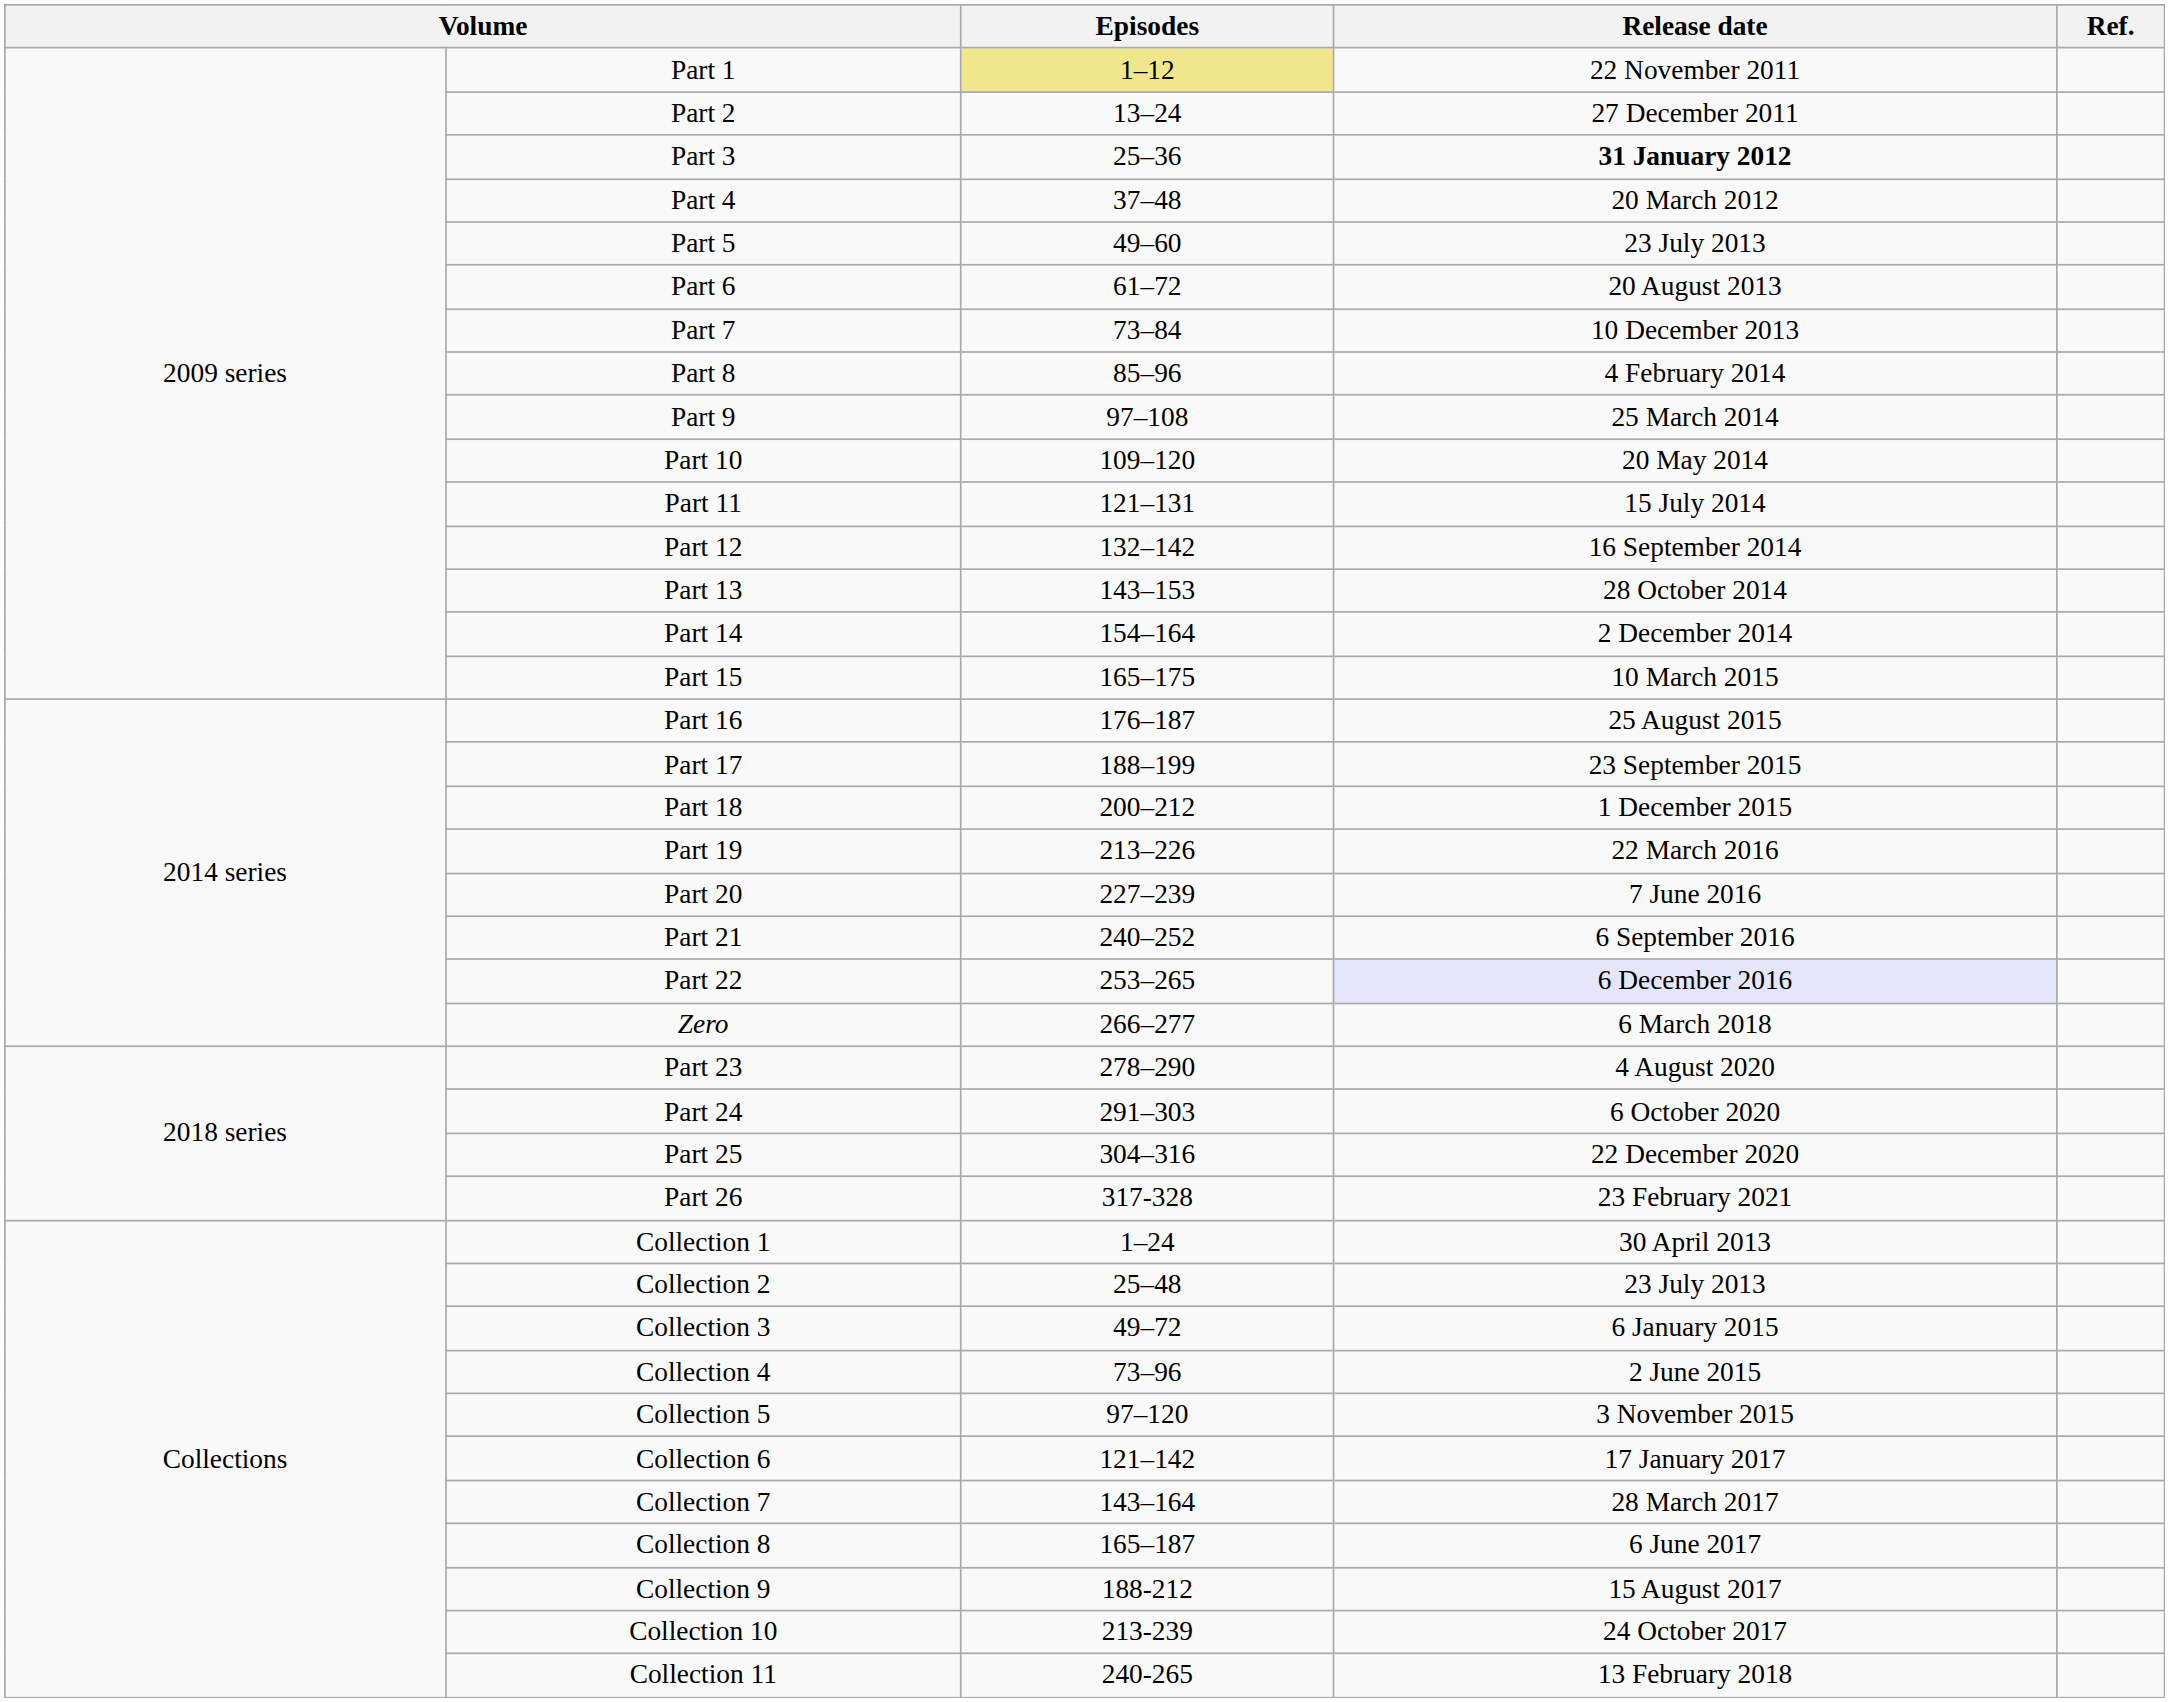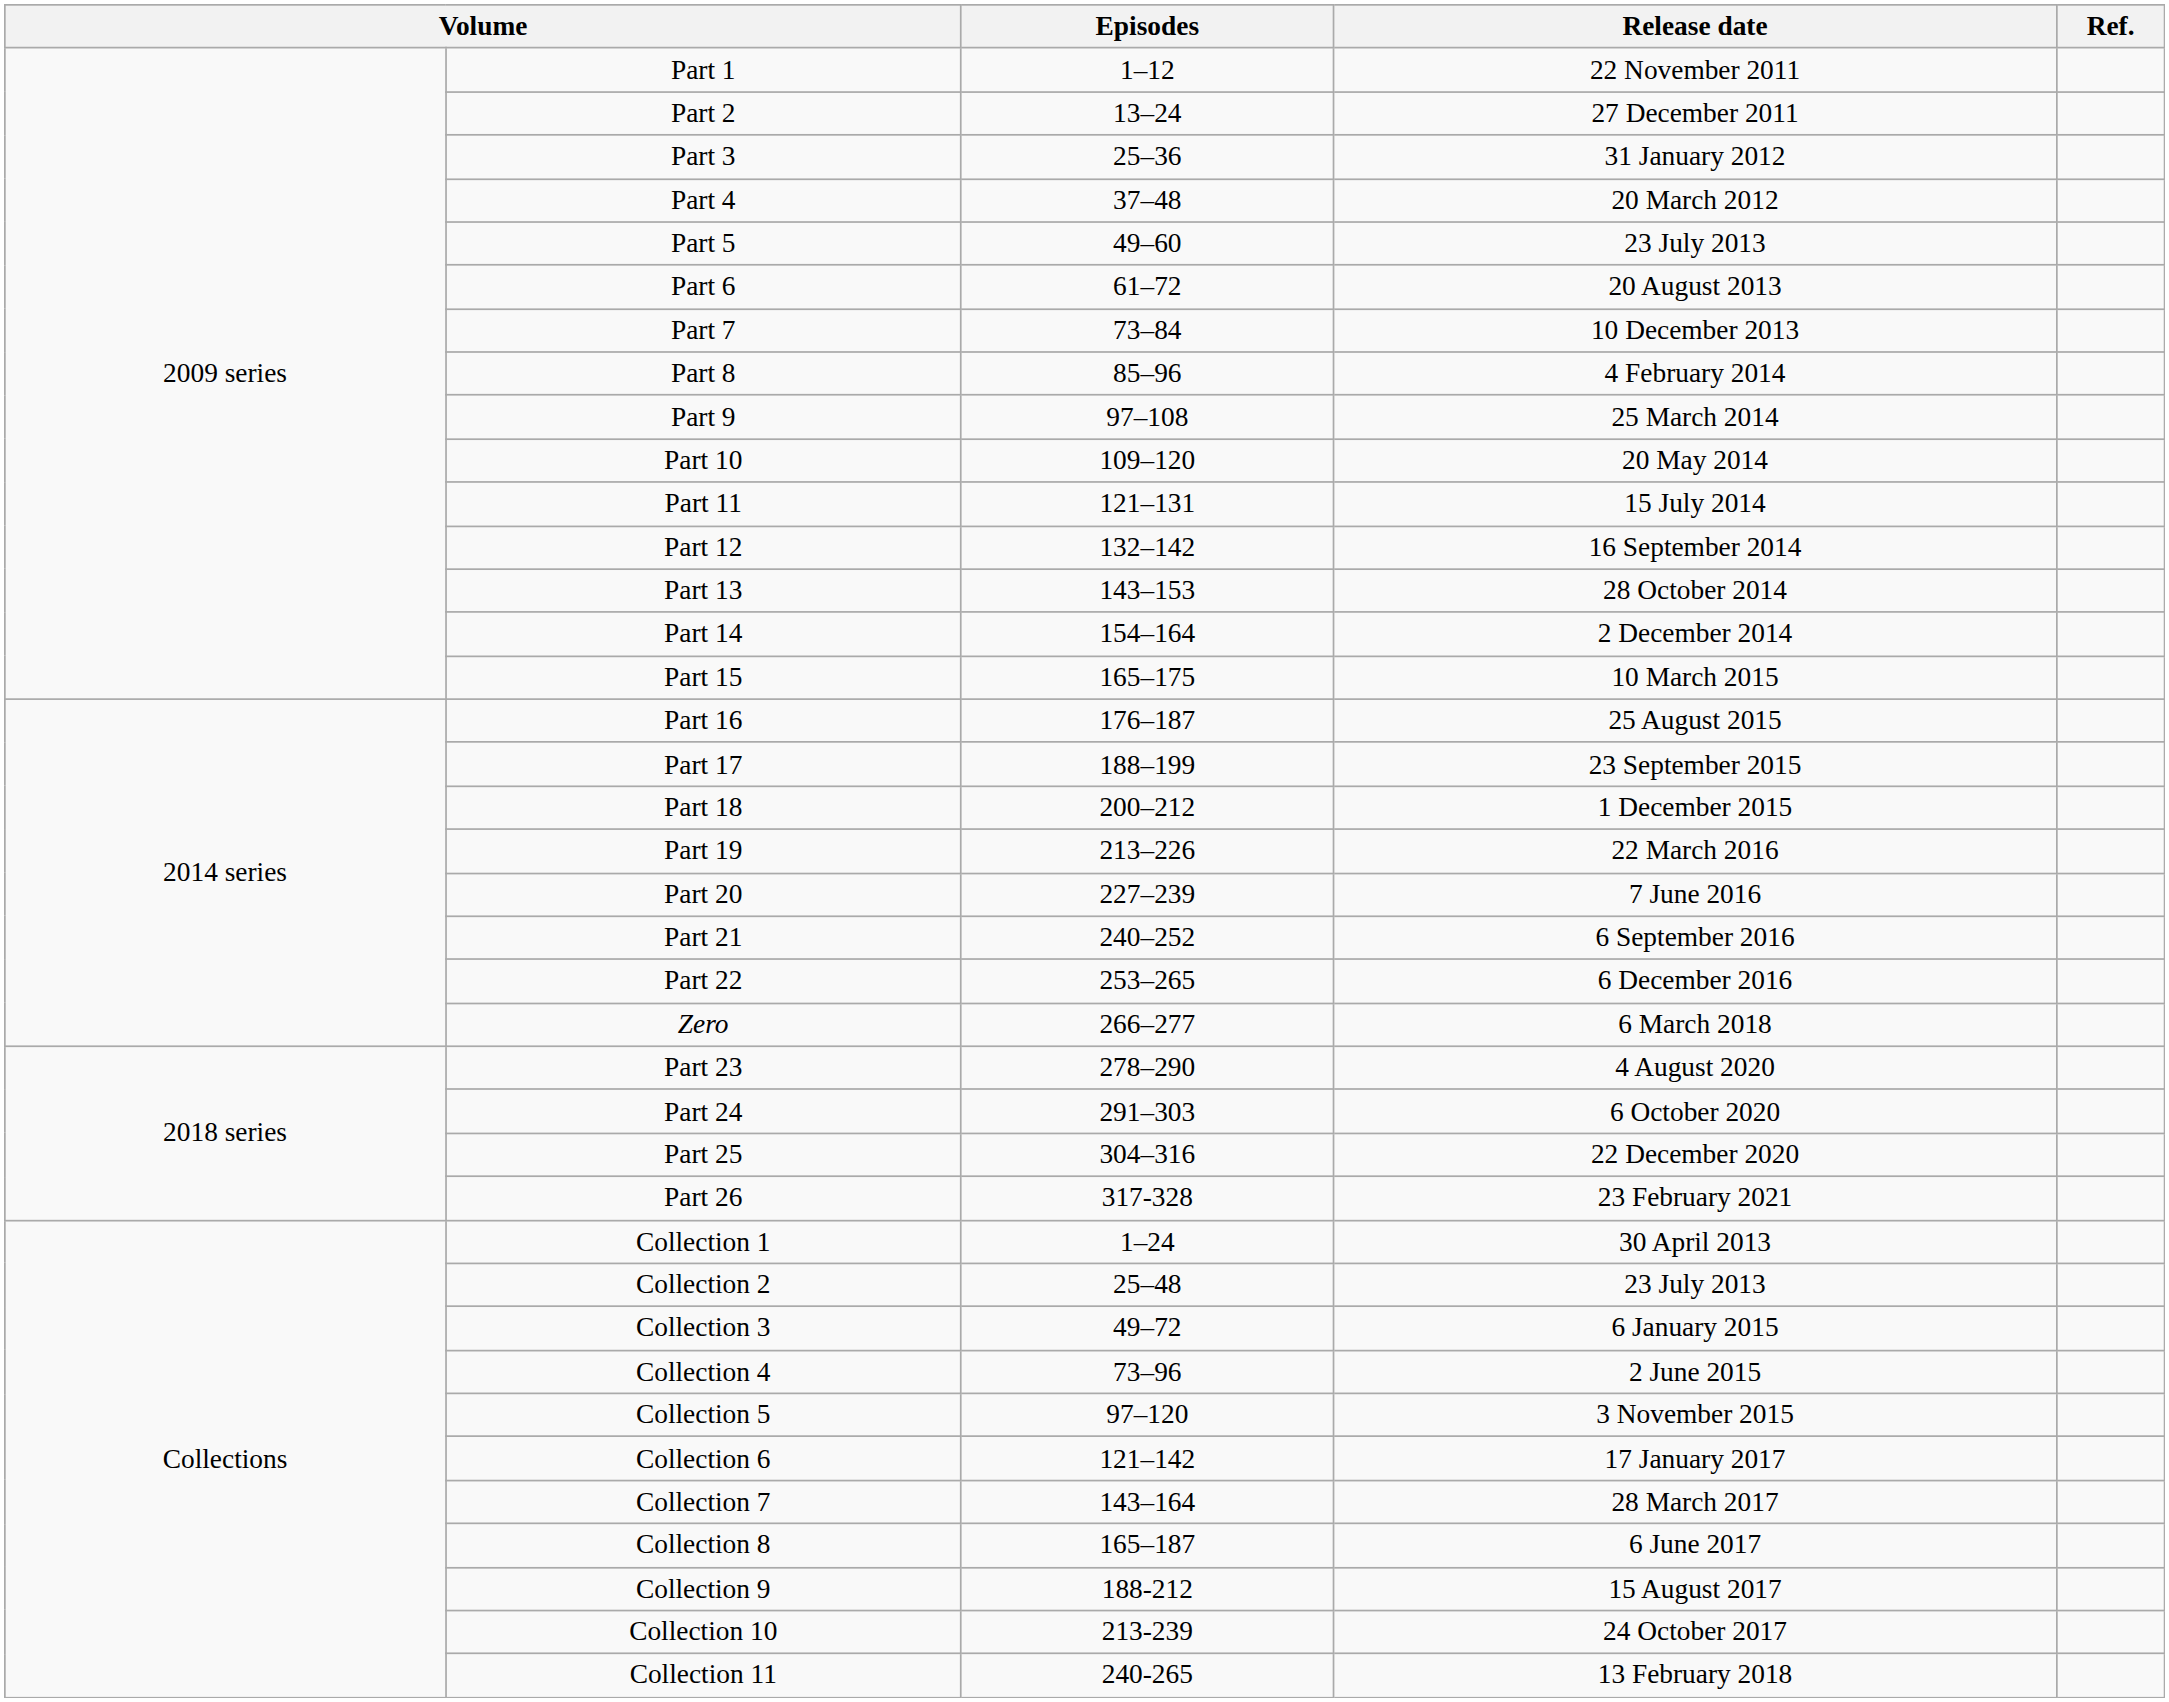(1147, 69) khaki background -> (1147, 69) no background
(1695, 156) bold -> (1695, 156) normal
(1695, 980) lavender background -> (1695, 980) no background
